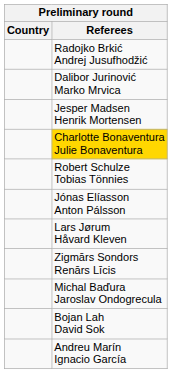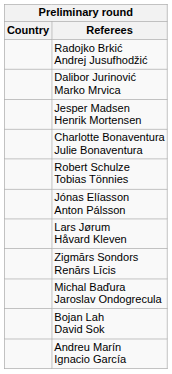(110, 144) gold background -> (110, 144) no background
